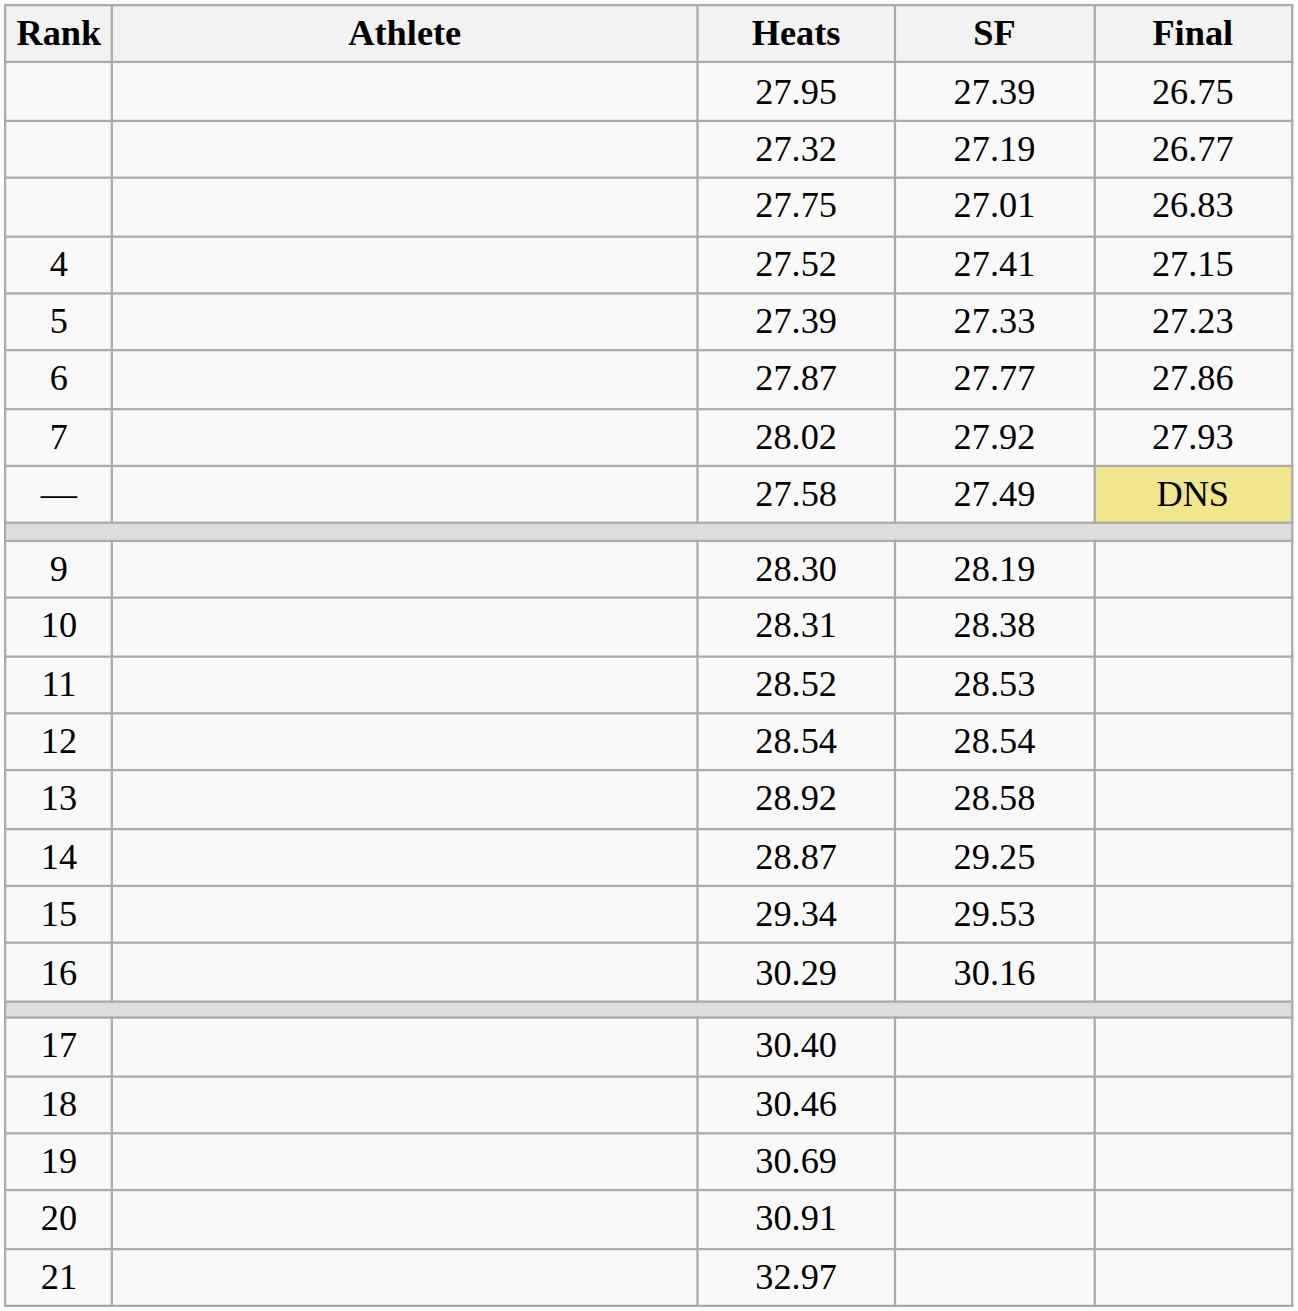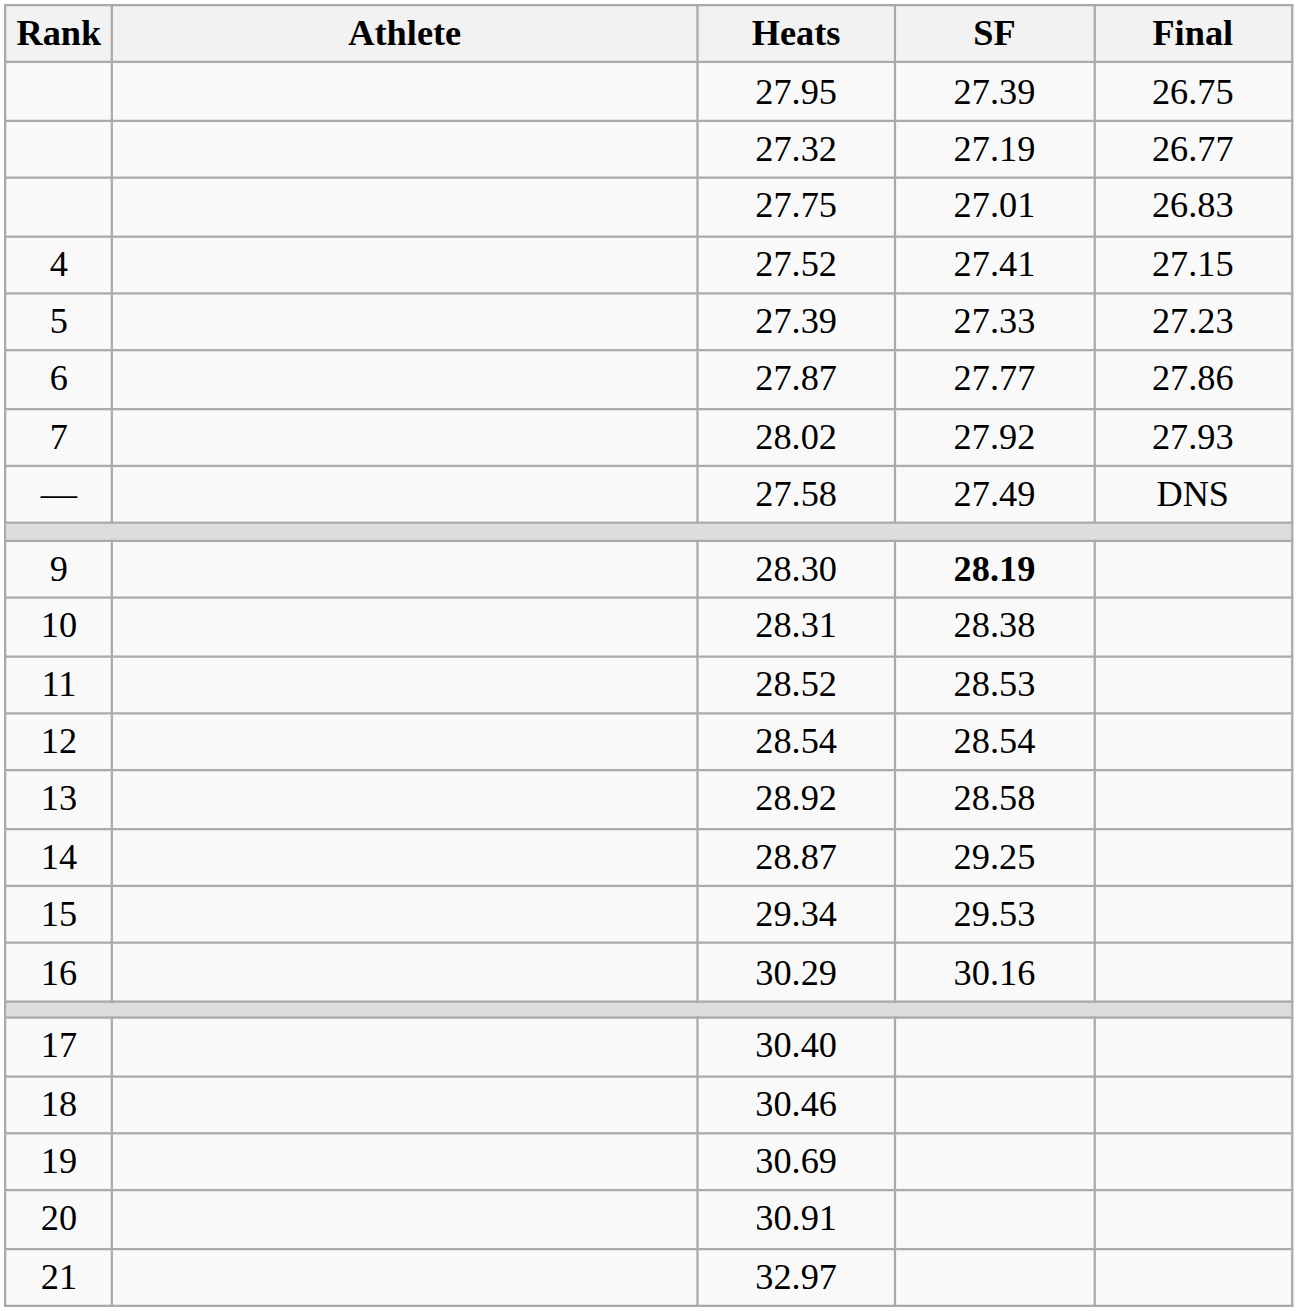(1193, 494) khaki background -> (1193, 494) no background
(994, 568) normal -> (994, 568) bold
